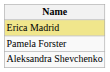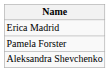(33, 28) khaki background -> (33, 28) no background
